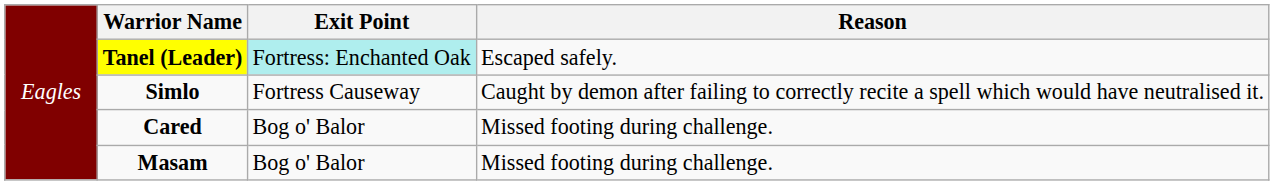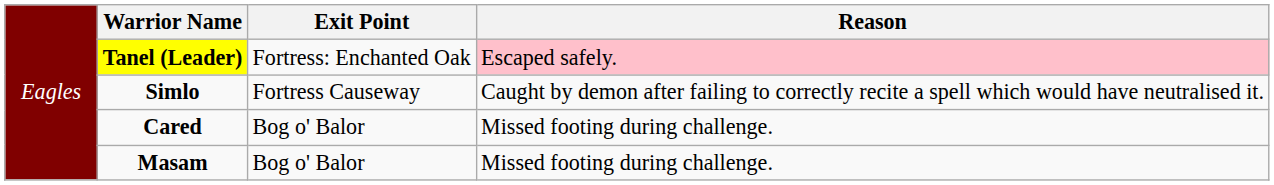(362, 57) paleturquoise background -> (362, 57) no background
(549, 57) no background -> (549, 57) pink background
